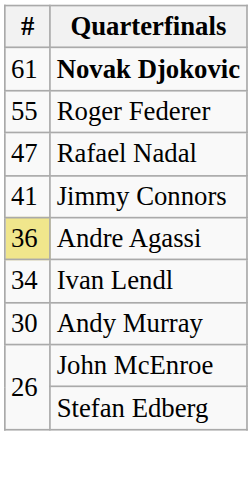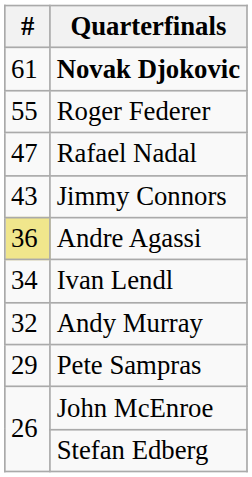(24, 195) 41 -> (24, 195) 43
(24, 323) 30 -> (24, 323) 32
+ row: (129, 365)
